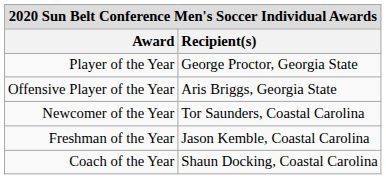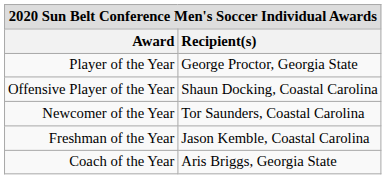(259, 89) Aris Briggs, Georgia State -> (280, 89) Shaun Docking, Coastal Carolina
(280, 162) Shaun Docking, Coastal Carolina -> (259, 162) Aris Briggs, Georgia State
